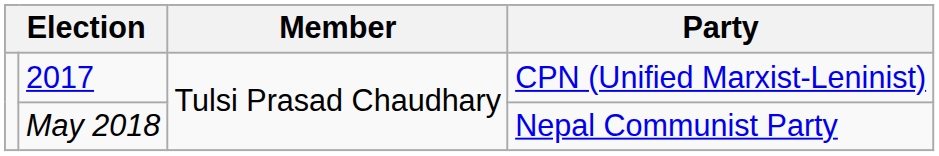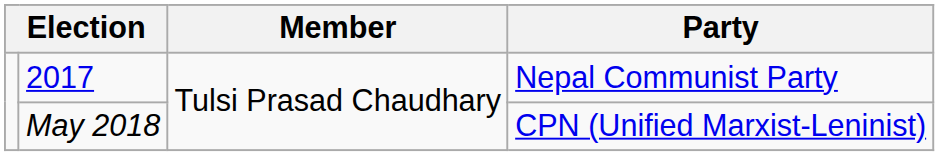(721, 77) CPN (Unified Marxist-Leninist) -> (677, 77) Nepal Communist Party
(677, 125) Nepal Communist Party -> (721, 125) CPN (Unified Marxist-Leninist)
